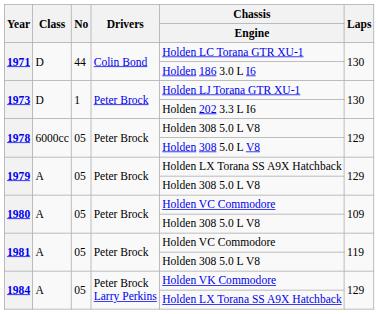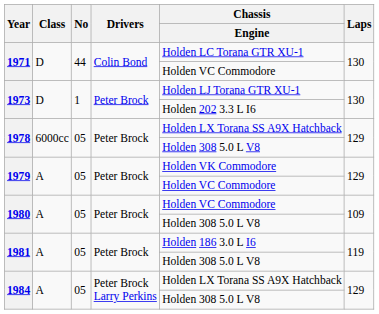(209, 71) Holden 186 3.0 L I6 -> (219, 71) Holden VC Commodore
(211, 128) Holden 308 5.0 L V8 -> (252, 128) Holden LX Torana SS A9X Hatchback
(252, 166) Holden LX Torana SS A9X Hatchback -> (219, 166) Holden VK Commodore
(211, 185) Holden 308 5.0 L V8 -> (219, 185) Holden VC Commodore
(219, 242) Holden VC Commodore -> (209, 242) Holden 186 3.0 L I6
(219, 280) Holden VK Commodore -> (252, 280) Holden LX Torana SS A9X Hatchback
(252, 299) Holden LX Torana SS A9X Hatchback -> (211, 299) Holden 308 5.0 L V8
